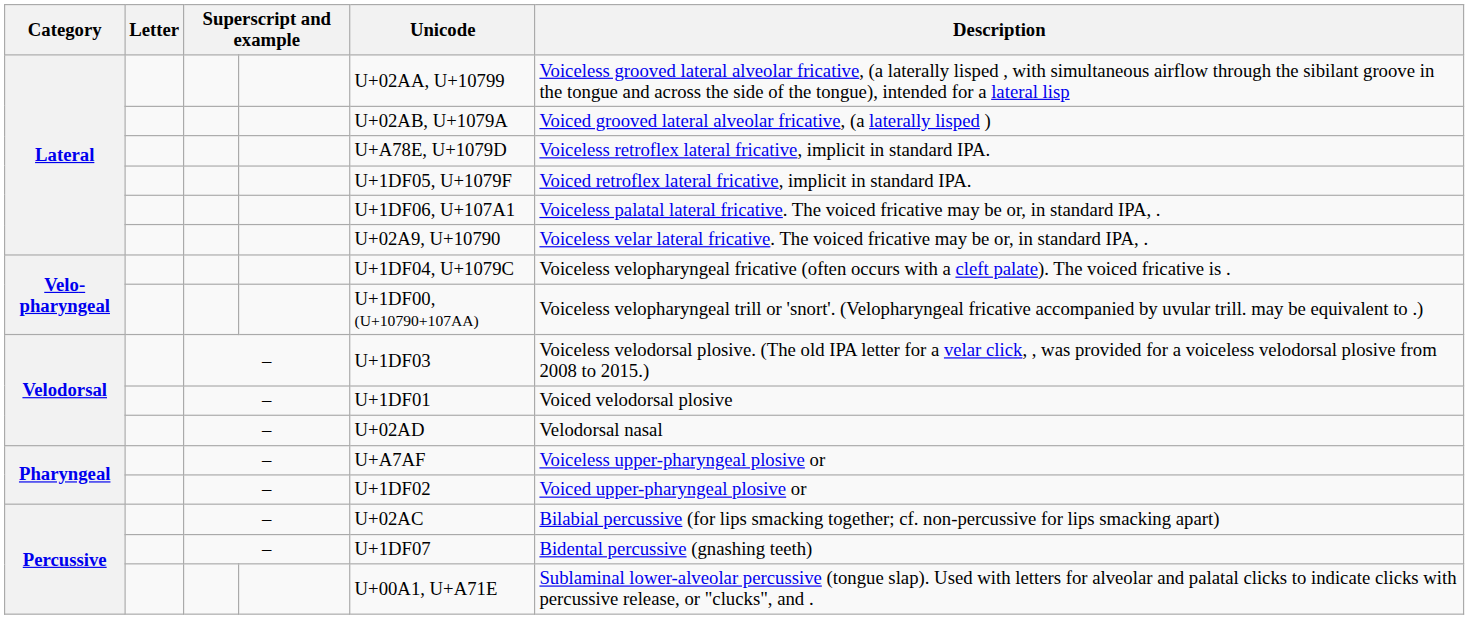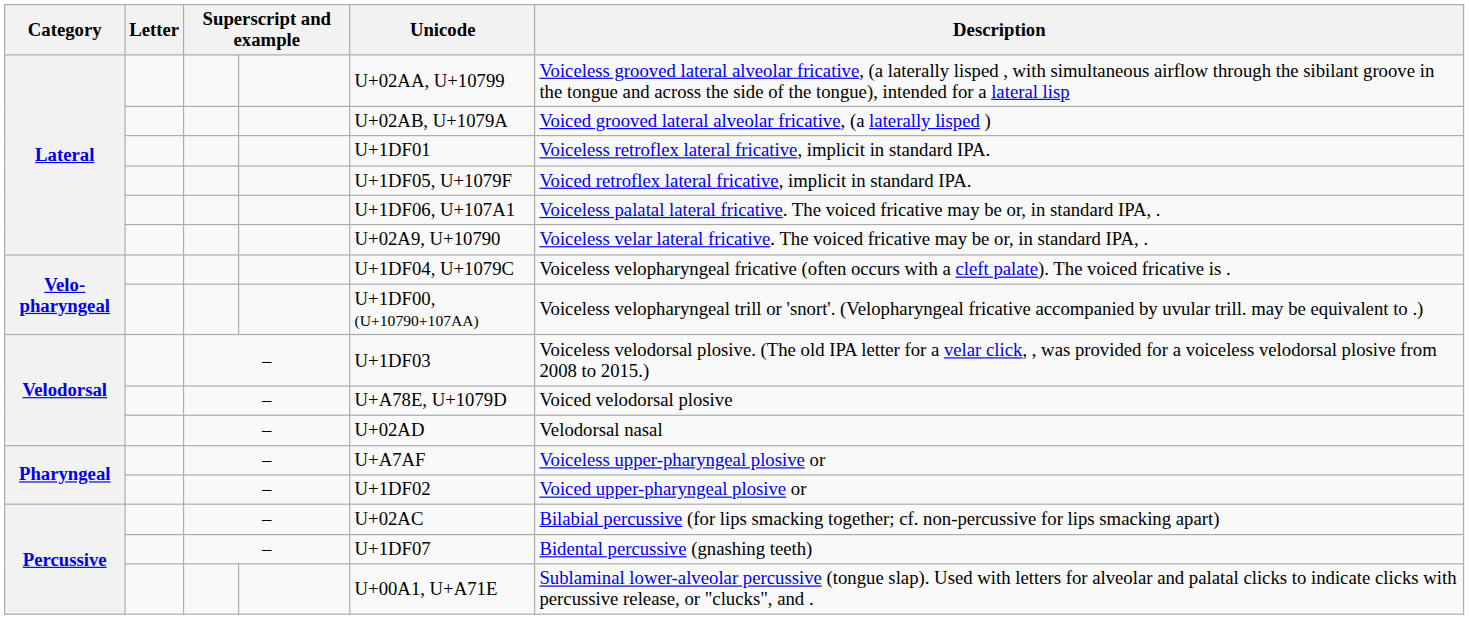(431, 150) U+A78E, U+1079D -> (393, 150) U+1DF01
(393, 400) U+1DF01 -> (431, 400) U+A78E, U+1079D
